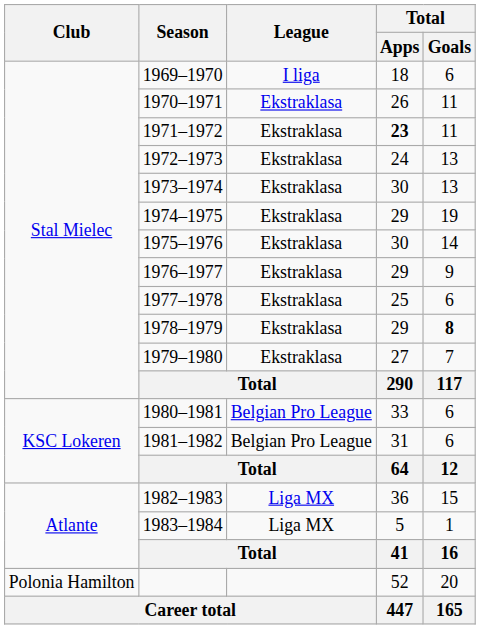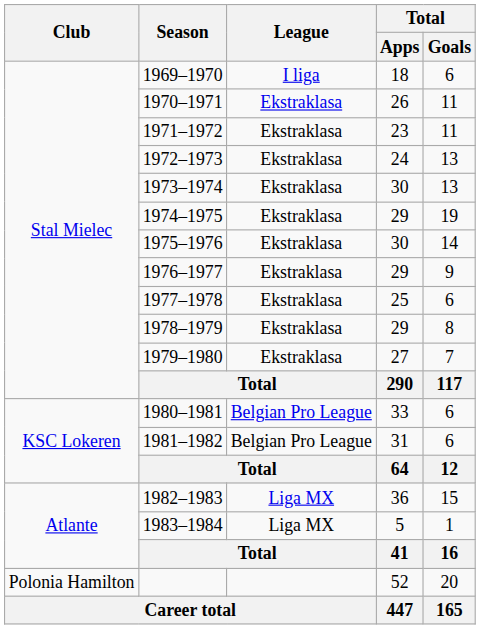(400, 131) bold -> (400, 131) normal
(449, 328) bold -> (449, 328) normal
